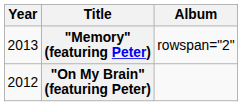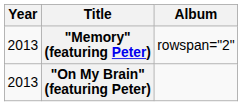(23, 82) 2012 -> (23, 82) 2013
